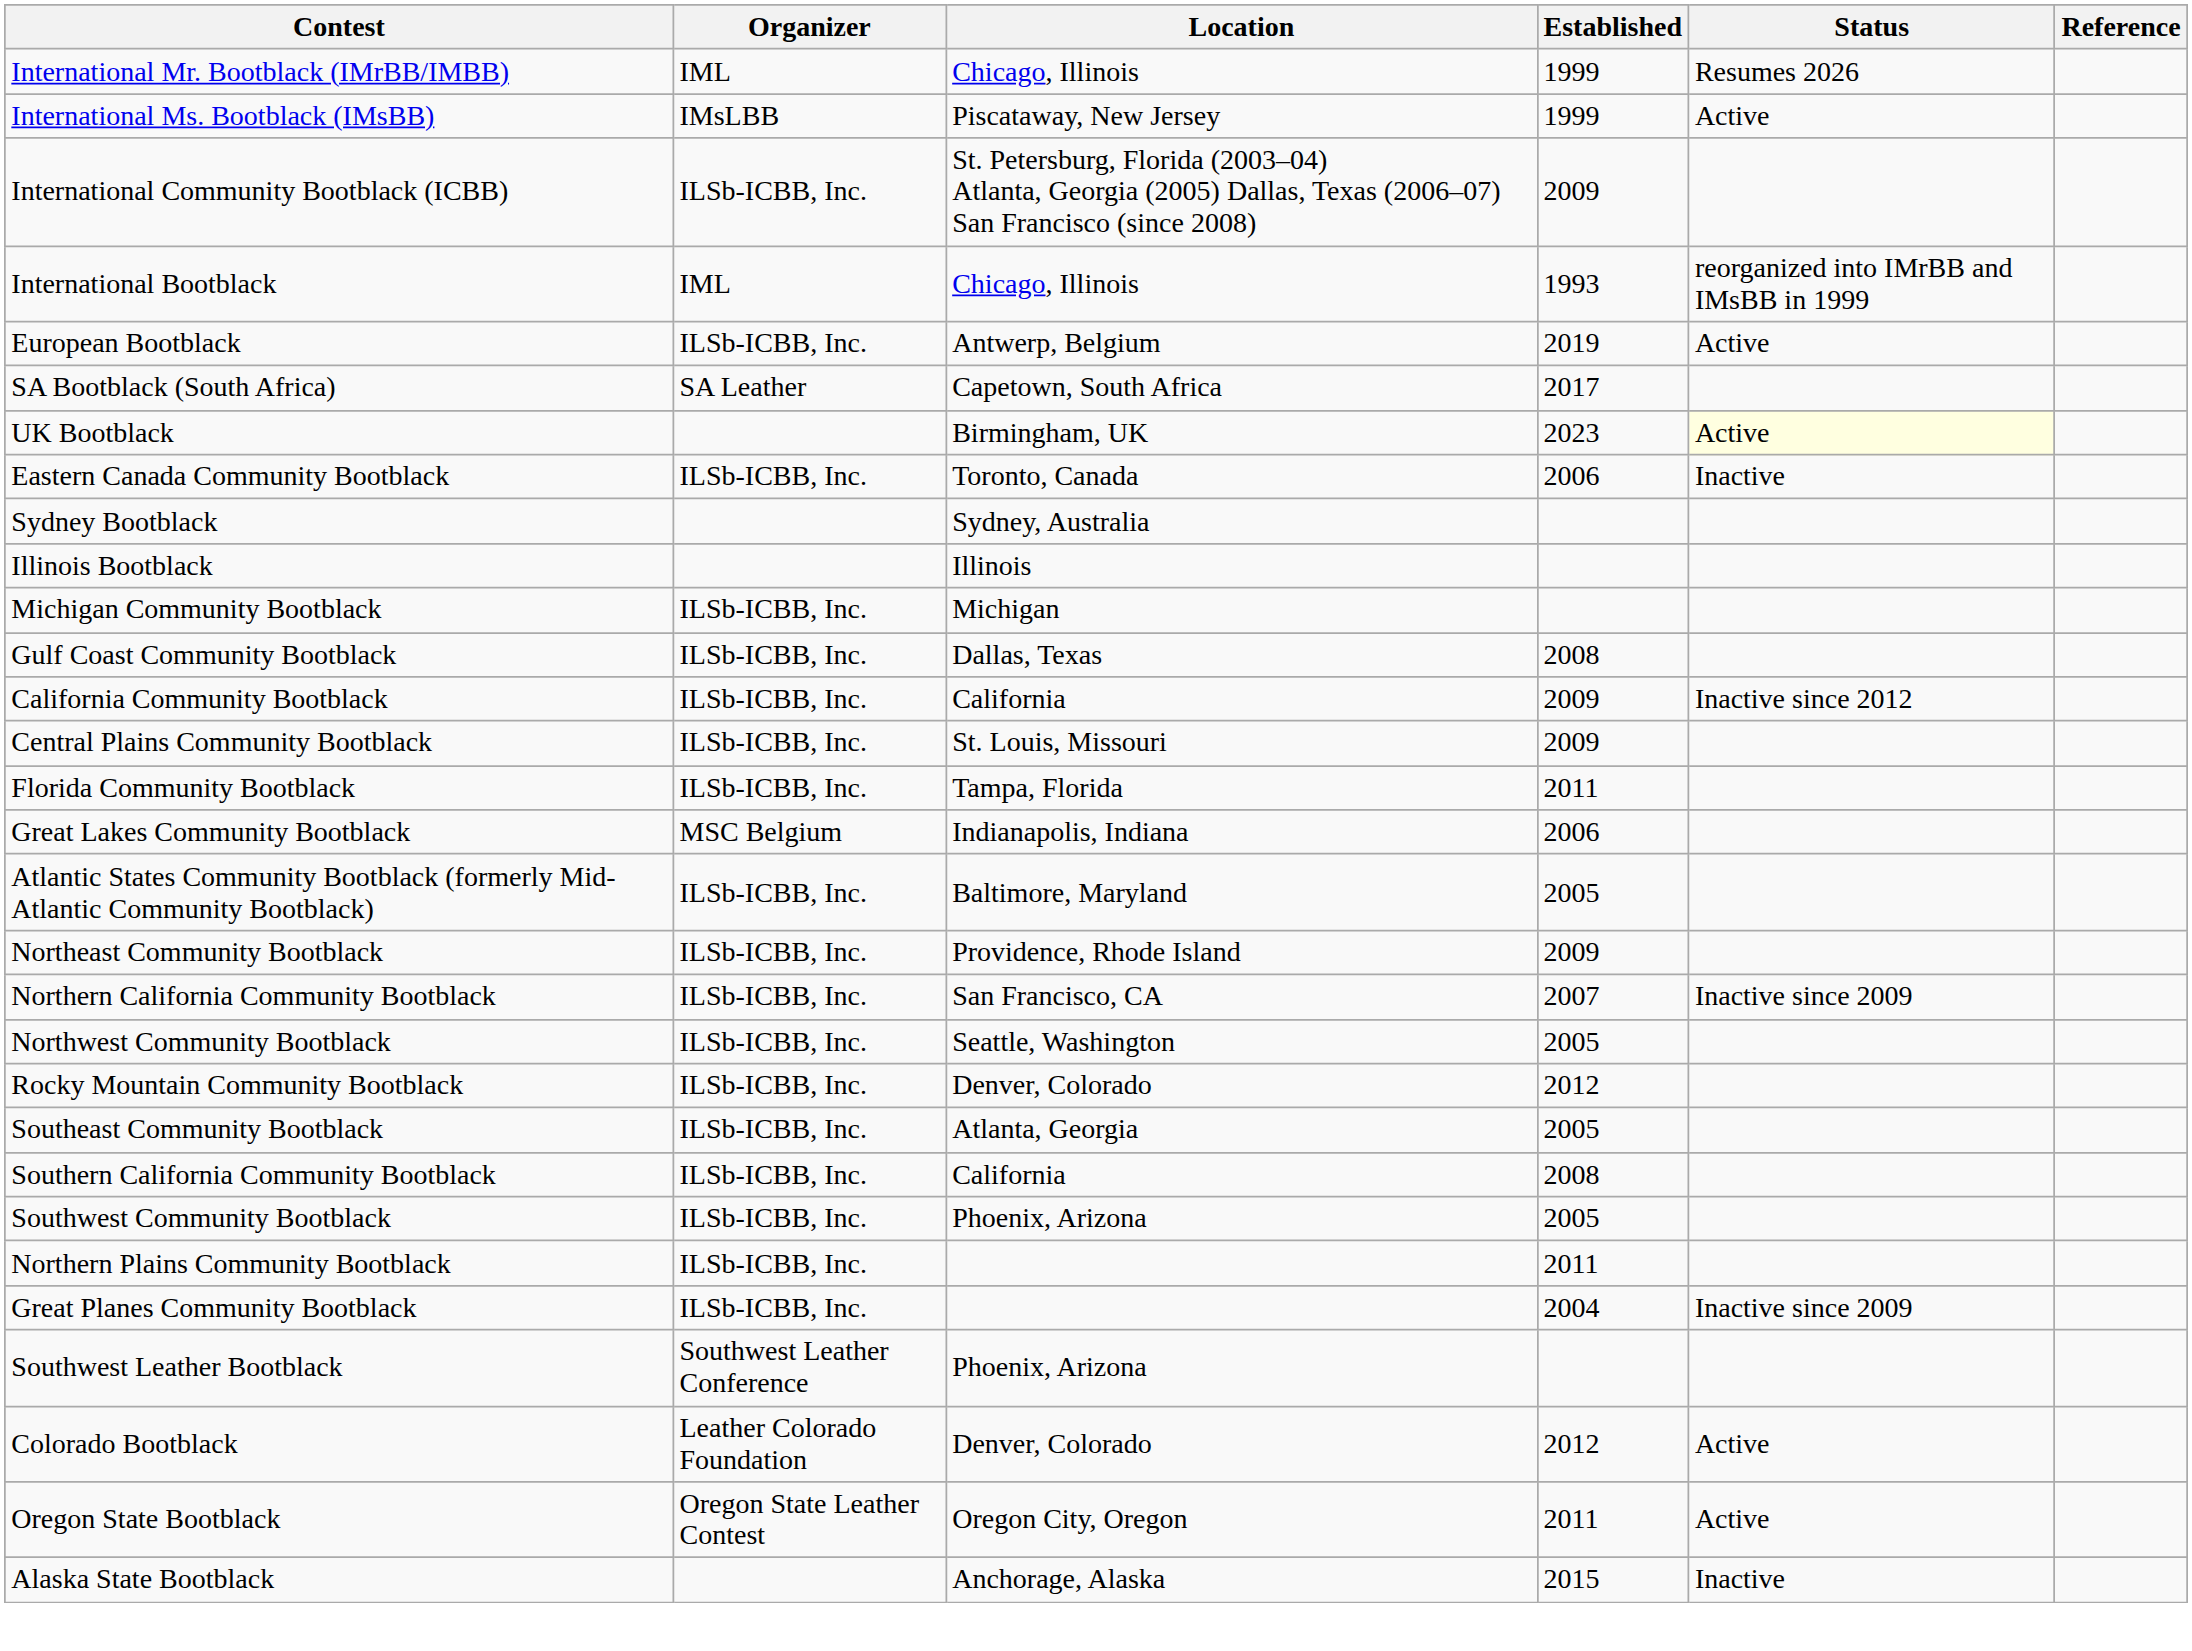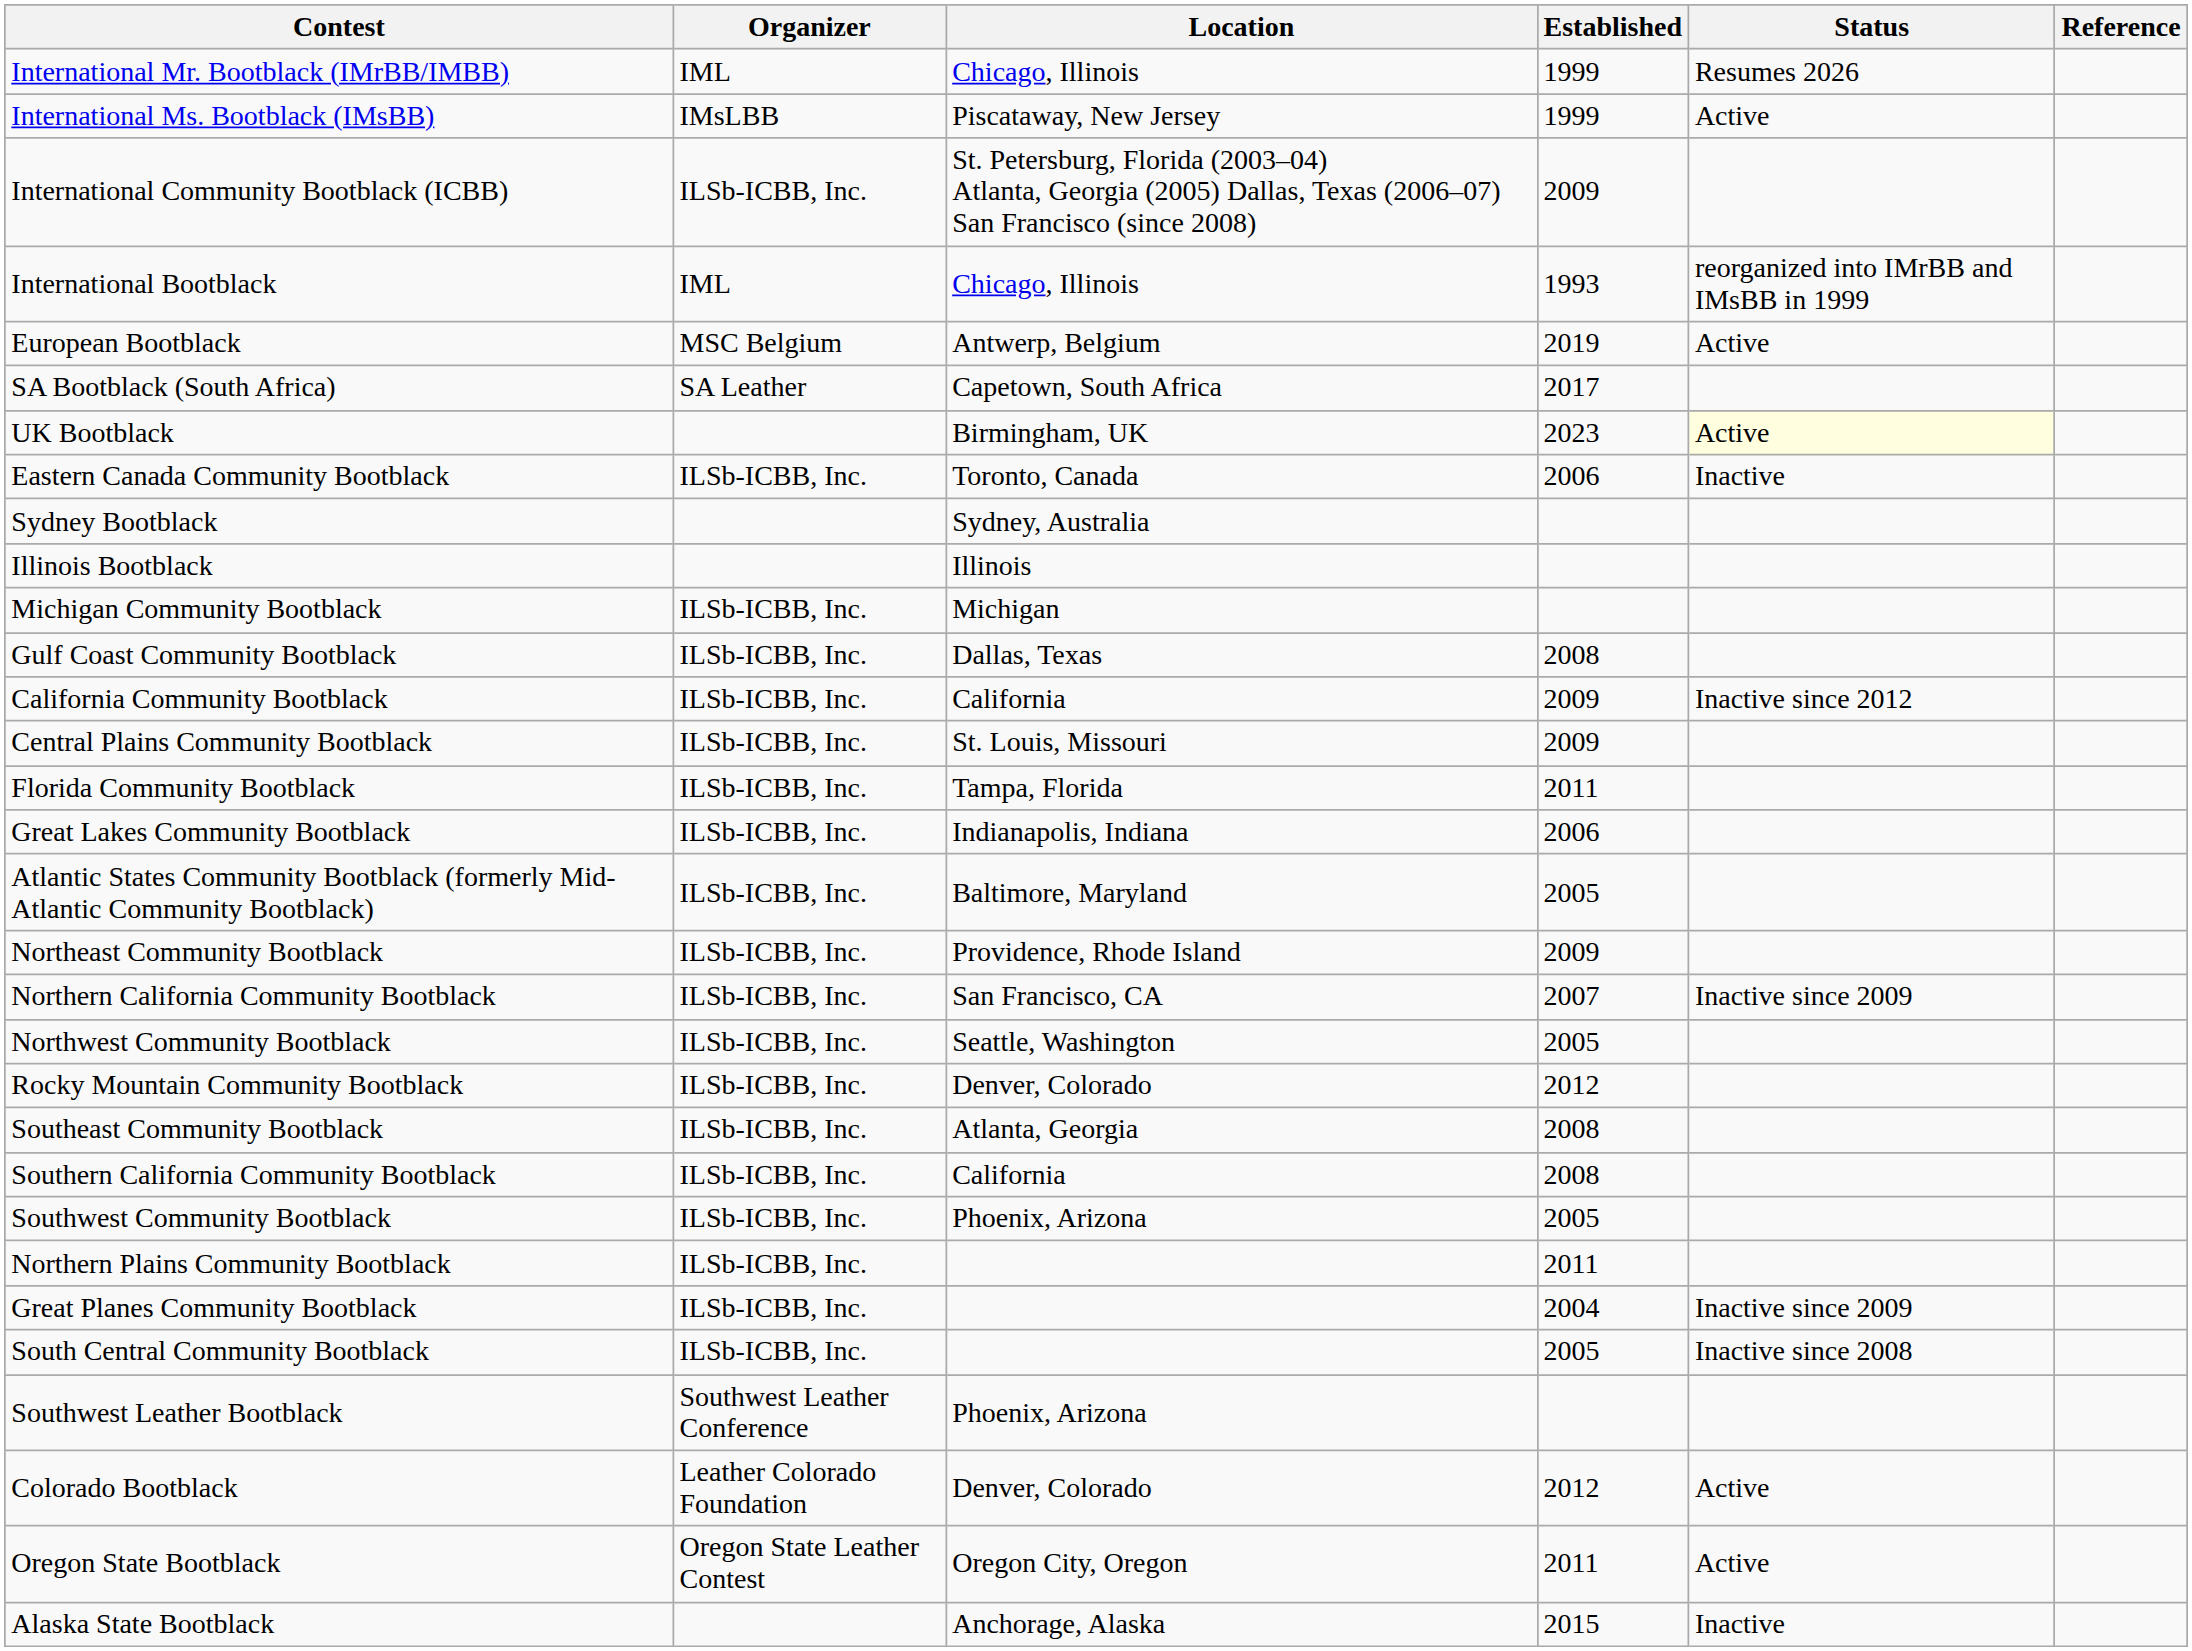(780, 343) ILSb-ICBB, Inc. -> (761, 343) MSC Belgium
(761, 831) MSC Belgium -> (780, 831) ILSb-ICBB, Inc.
(1571, 1129) 2005 -> (1571, 1129) 2008
+ row: (220, 1351)
